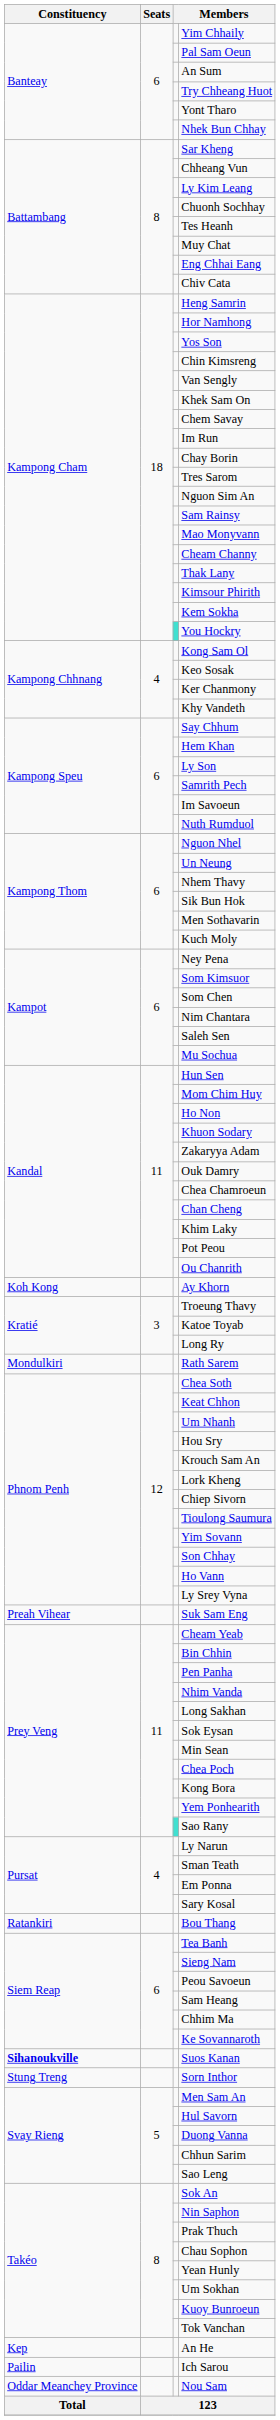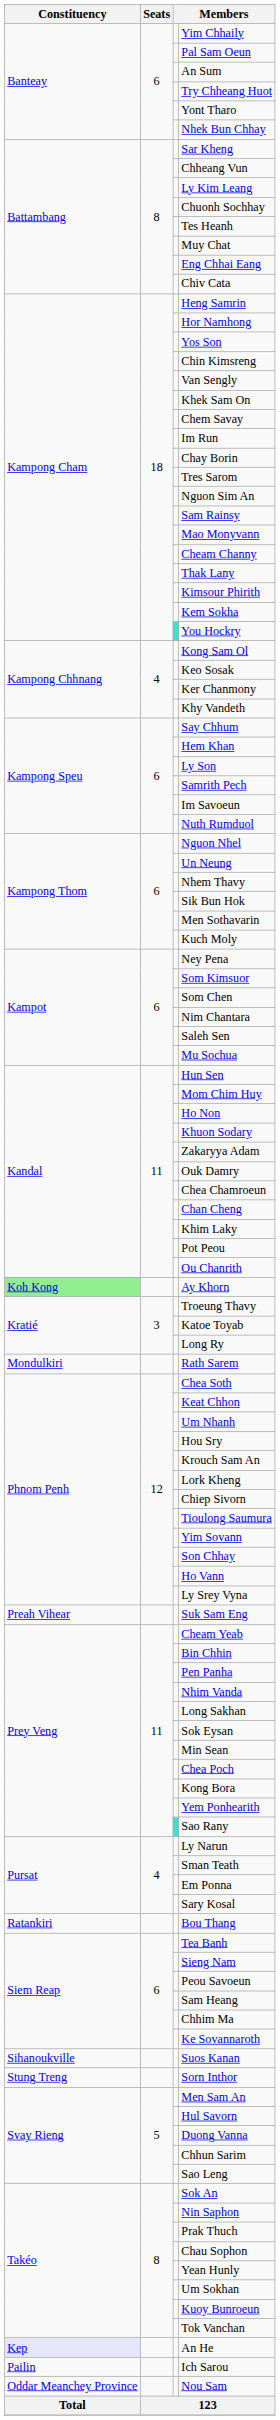(33, 1286) no background -> (33, 1286) lightgreen background
(43, 2058) bold -> (41, 2058) normal
(17, 2347) no background -> (17, 2347) lavender background
